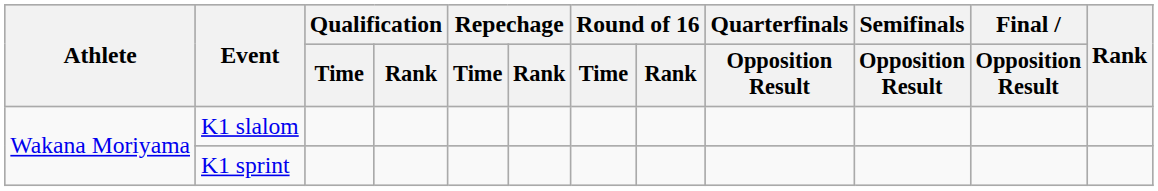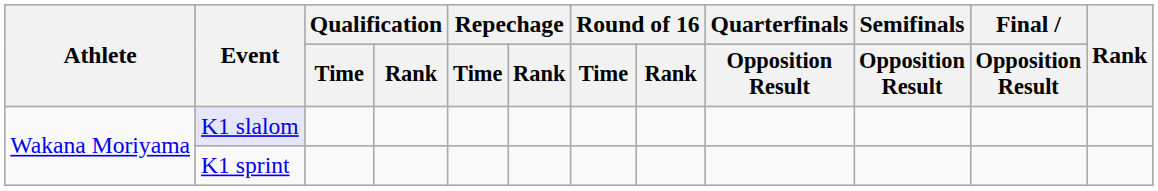(250, 126) no background -> (250, 126) lavender background
